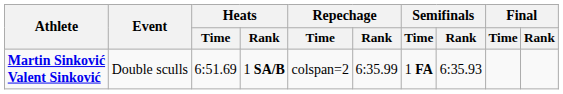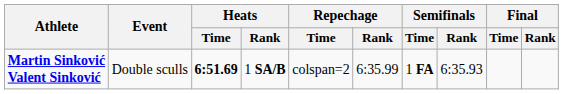(216, 69) normal -> (216, 69) bold
